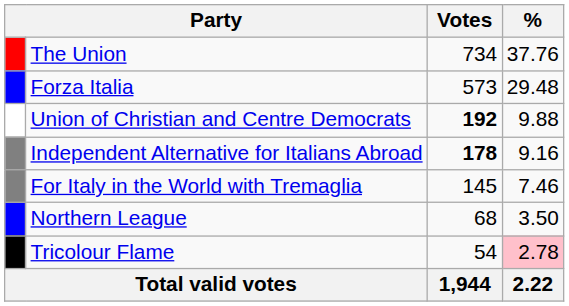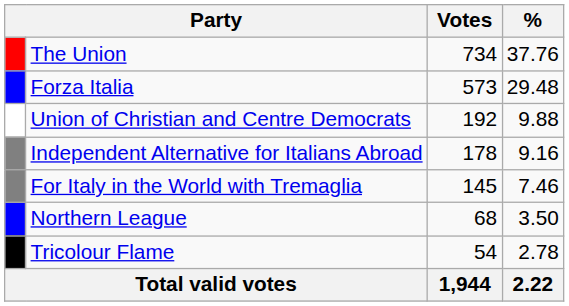(480, 119) bold -> (480, 119) normal
(480, 152) bold -> (480, 152) normal
(539, 251) pink background -> (539, 251) no background
